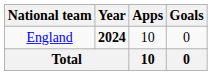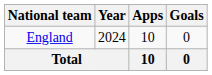(112, 37) bold -> (112, 37) normal
